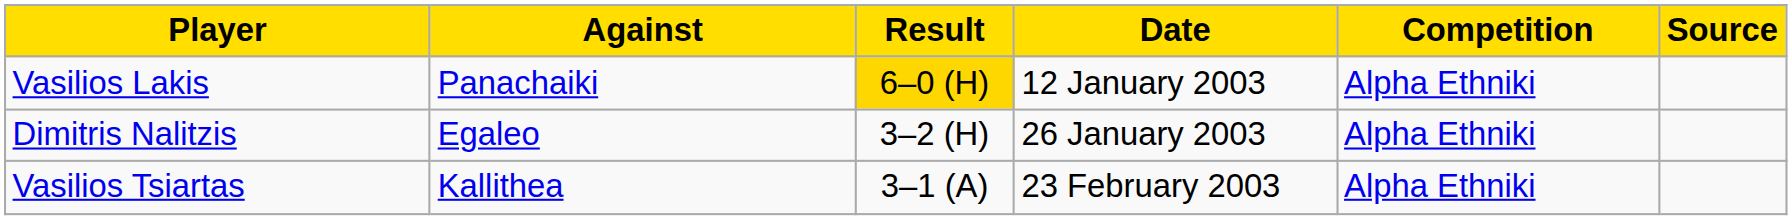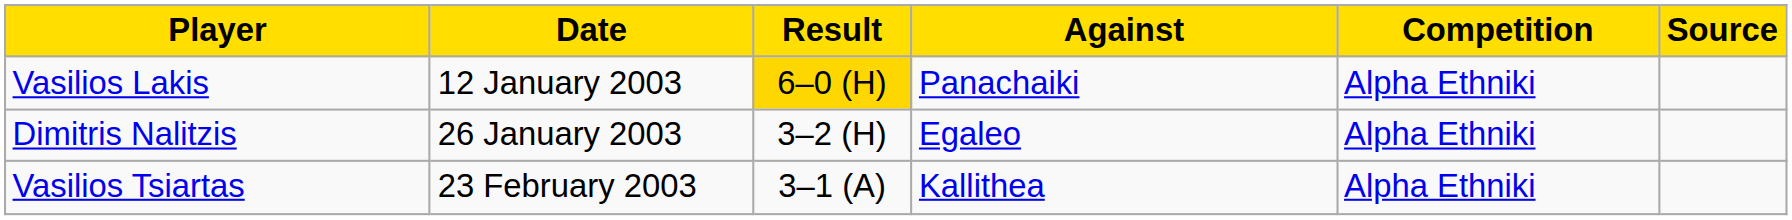columns swapped: (643, 30) <-> (1175, 30)
